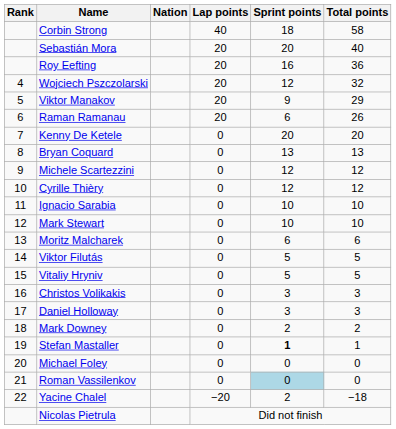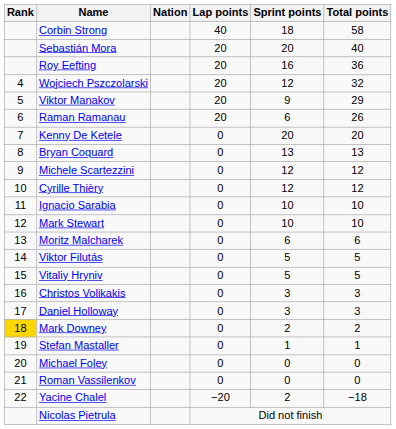(20, 328) no background -> (20, 328) gold background
(287, 345) bold -> (287, 345) normal
(287, 380) lightblue background -> (287, 380) no background
